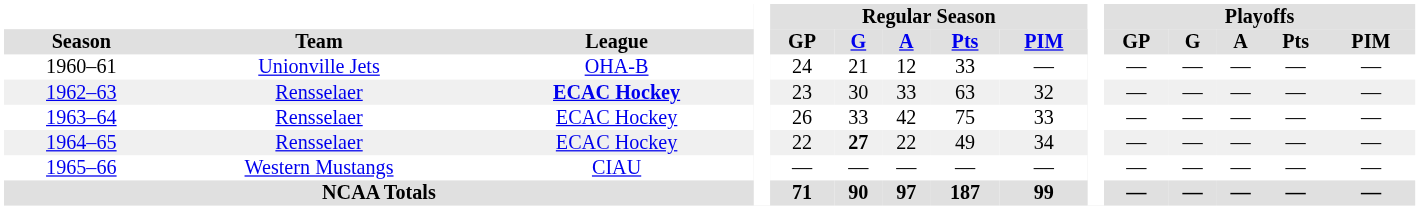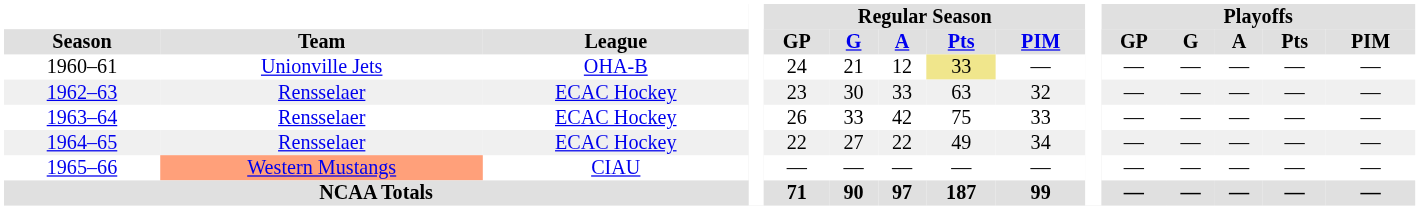(965, 66) no background -> (961, 66) khaki background
(617, 92) bold -> (616, 92) normal
(858, 142) bold -> (854, 142) normal
(319, 167) no background -> (322, 167) lightsalmon background
